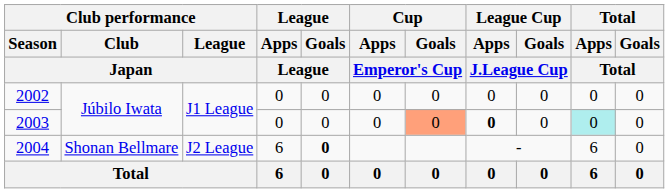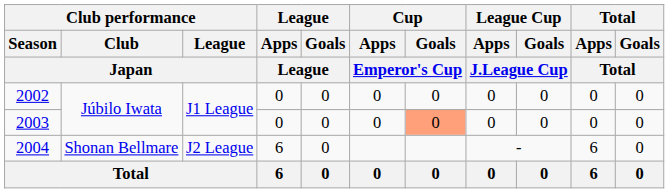(491, 122) bold -> (491, 122) normal
(594, 122) paleturquoise background -> (594, 122) no background
(325, 148) bold -> (325, 148) normal
